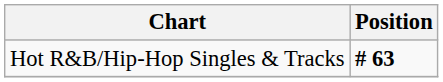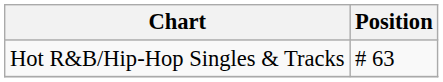(375, 58) bold -> (375, 58) normal
